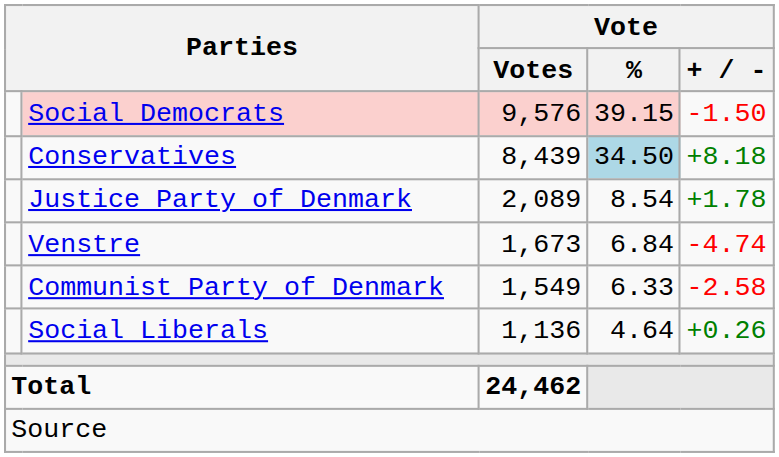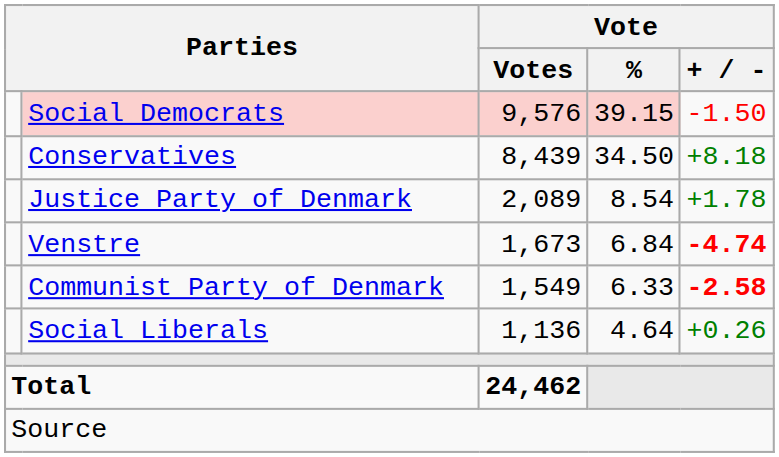(634, 157) lightblue background -> (634, 157) no background
(727, 244) normal -> (727, 244) bold
(727, 287) normal -> (727, 287) bold
